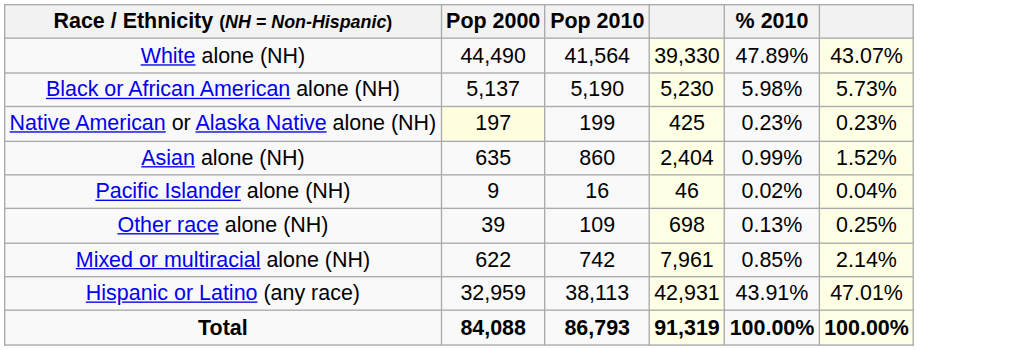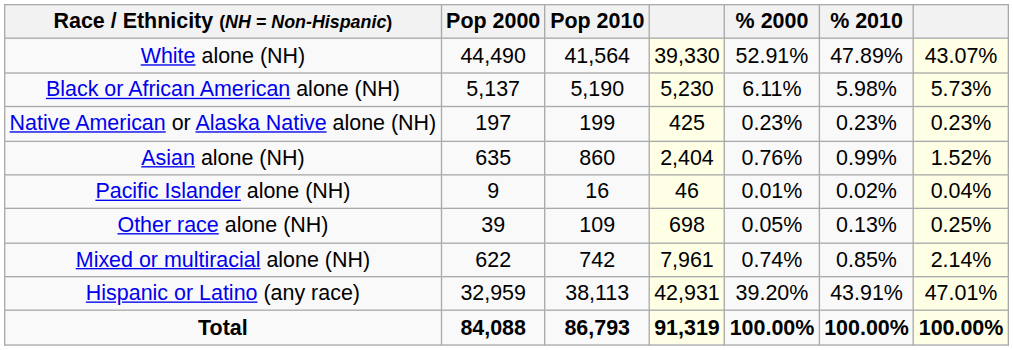+ column: (772, 21)
(493, 123) lightyellow background -> (493, 123) no background
